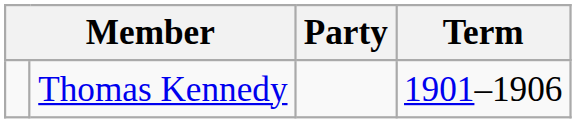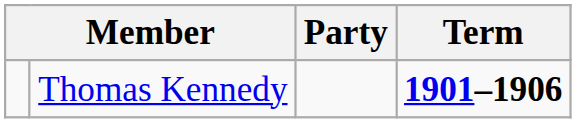(483, 88) normal -> (483, 88) bold
